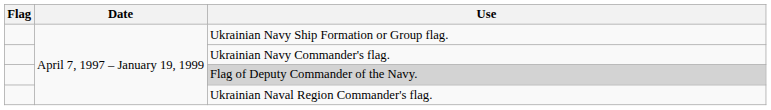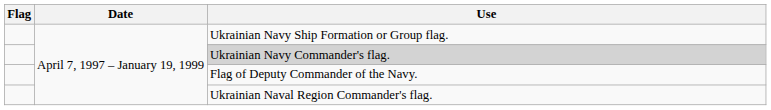(300, 54) no background -> (300, 54) lightgrey background
(314, 74) lightgrey background -> (314, 74) no background
